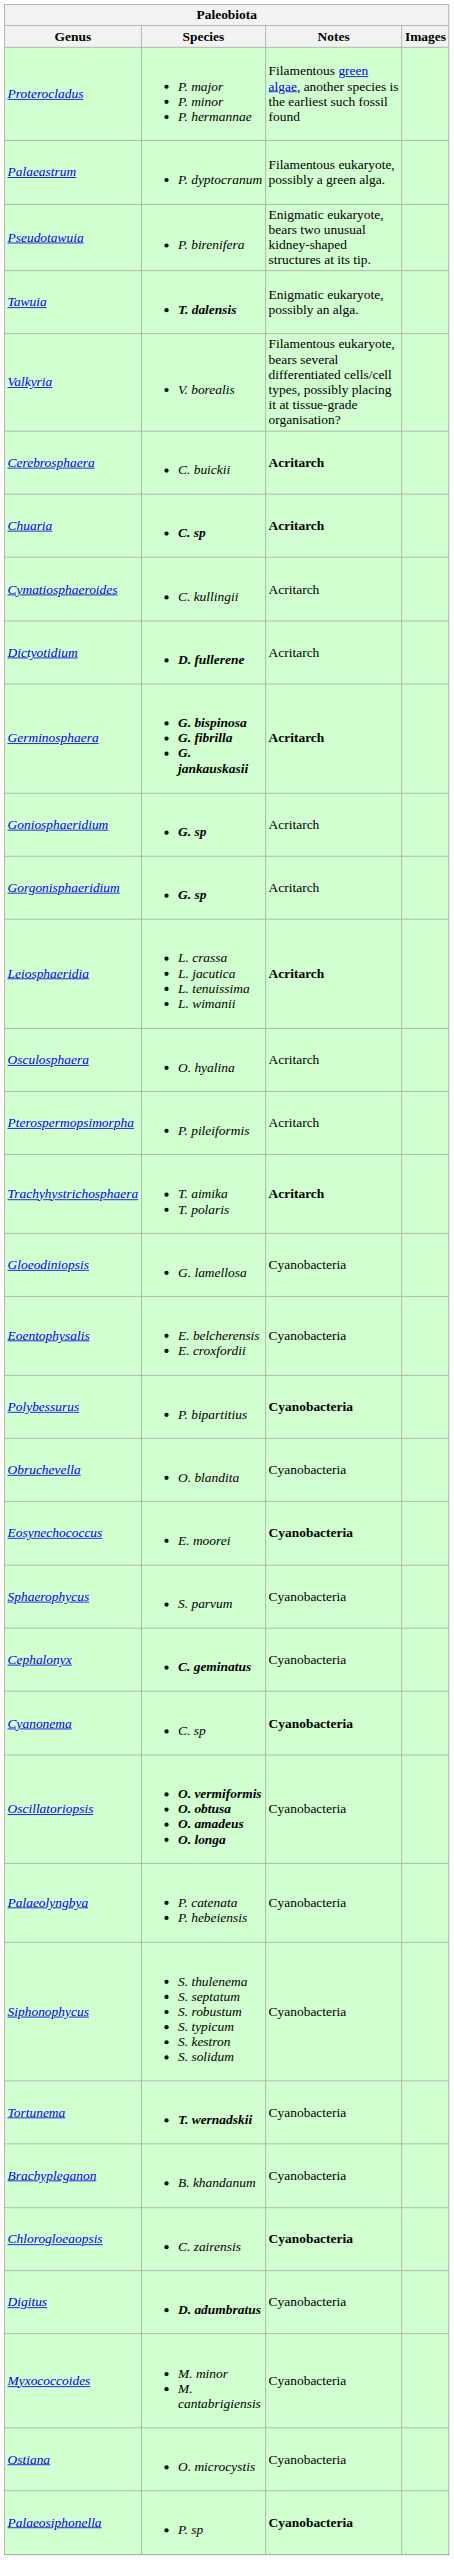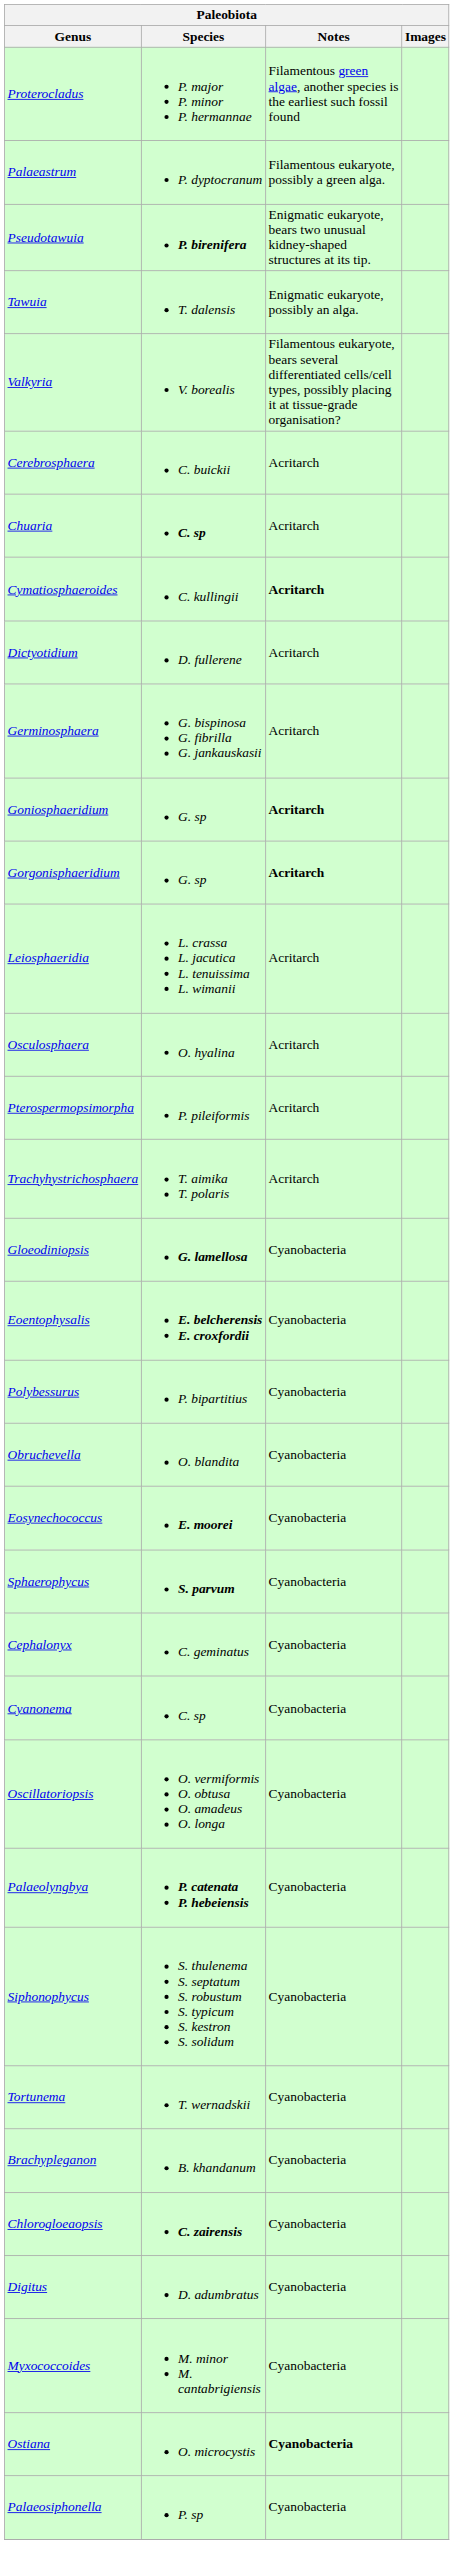(203, 245) normal -> (203, 245) bold
(203, 310) bold -> (203, 310) normal
(296, 462) bold -> (294, 462) normal
(296, 525) bold -> (294, 525) normal
(294, 589) normal -> (296, 589) bold
(203, 660) bold -> (203, 660) normal
(203, 746) bold -> (203, 738) normal
(296, 738) bold -> (294, 730) normal
(203, 832) bold -> (203, 817) normal
(294, 824) normal -> (296, 809) bold
(203, 895) bold -> (203, 880) normal
(294, 887) normal -> (296, 872) bold
(296, 973) bold -> (294, 958) normal
(296, 1193) bold -> (294, 1178) normal
(203, 1272) normal -> (203, 1257) bold
(203, 1343) normal -> (203, 1328) bold
(311, 1406) bold -> (307, 1391) normal
(203, 1541) normal -> (203, 1526) bold
(311, 1533) bold -> (307, 1518) normal
(203, 1604) normal -> (203, 1589) bold
(203, 1667) bold -> (203, 1652) normal
(311, 1723) bold -> (307, 1708) normal
(203, 1817) bold -> (203, 1802) normal
(203, 1910) normal -> (203, 1895) bold
(203, 2120) bold -> (203, 2105) normal
(203, 2247) normal -> (203, 2232) bold
(311, 2239) bold -> (307, 2224) normal
(203, 2310) bold -> (203, 2295) normal
(307, 2459) normal -> (311, 2444) bold
(311, 2522) bold -> (307, 2507) normal
